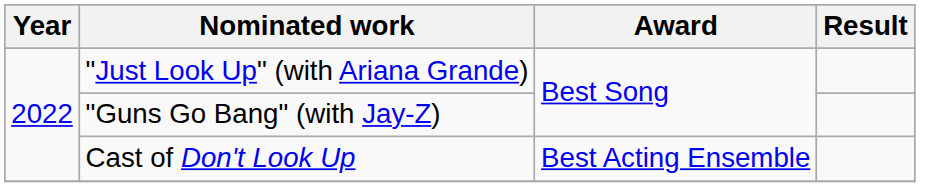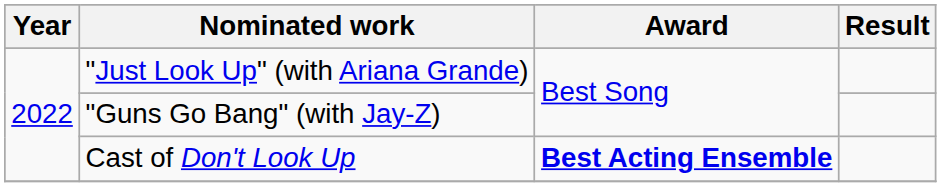(676, 158) normal -> (687, 158) bold
